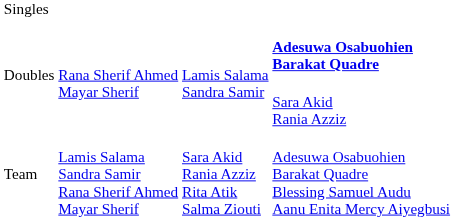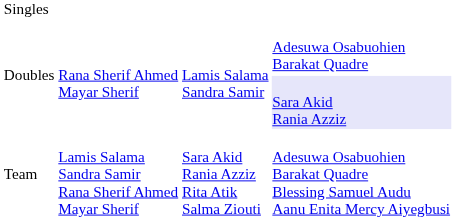(343, 55) bold -> (339, 55) normal
(309, 111) no background -> (309, 111) lavender background
